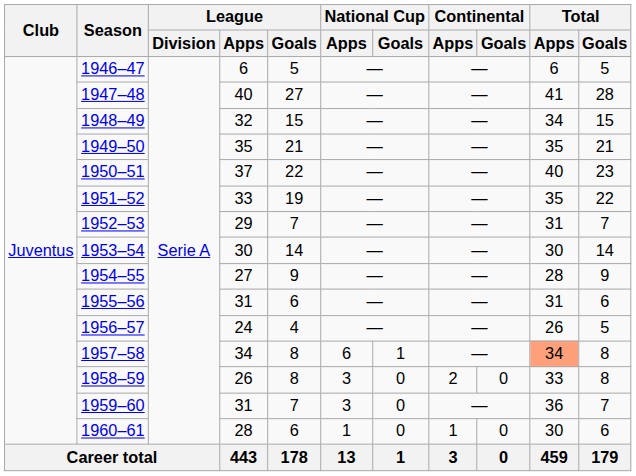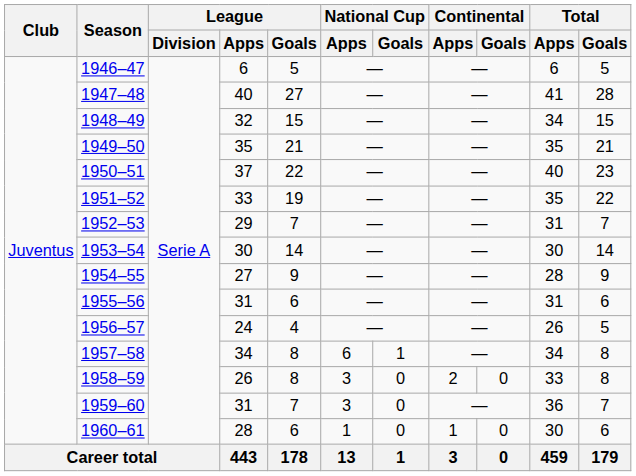(554, 353) lightsalmon background -> (554, 353) no background
